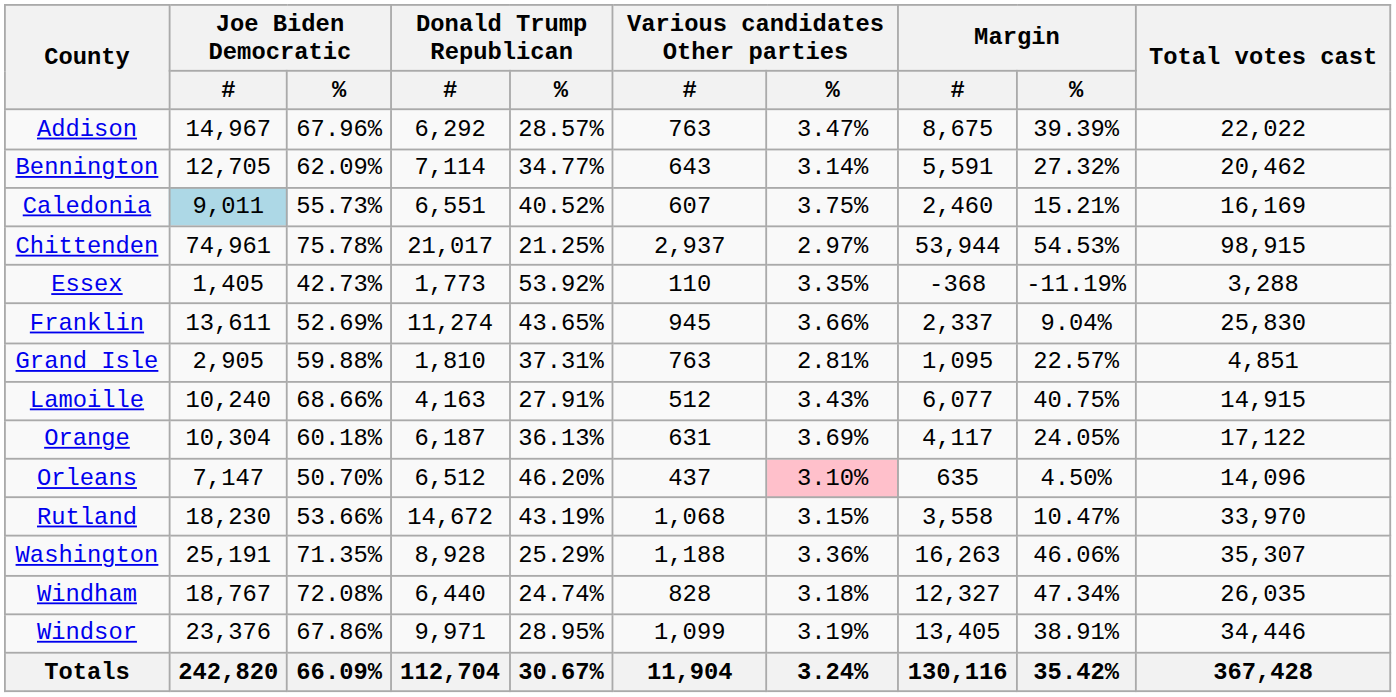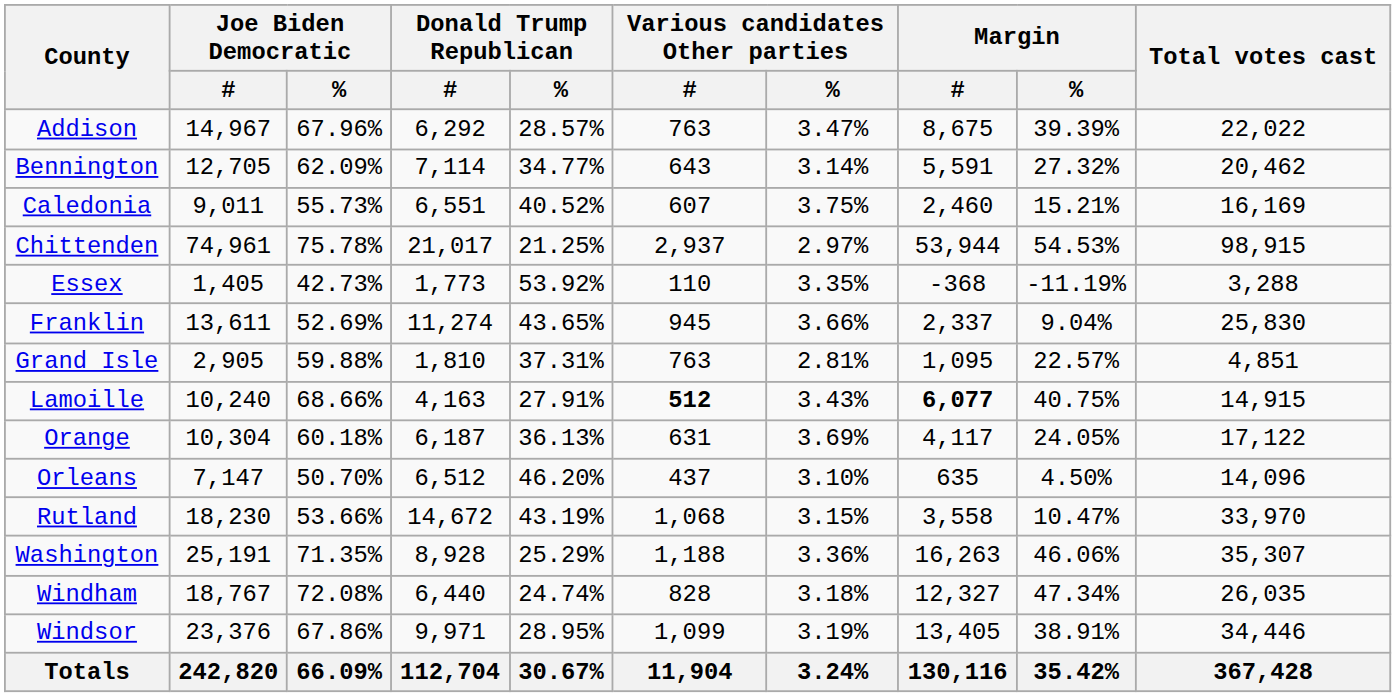(228, 207) lightblue background -> (228, 207) no background
(690, 401) normal -> (690, 401) bold
(958, 401) normal -> (958, 401) bold
(833, 478) pink background -> (833, 478) no background
